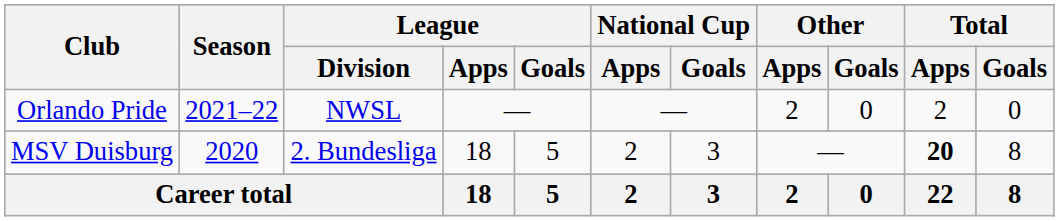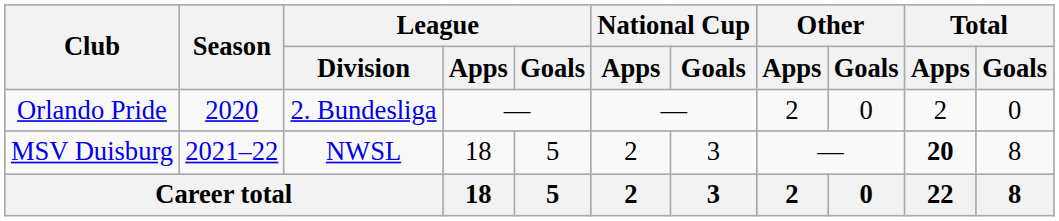(232, 109) 2021–22 -> (232, 109) 2020
(364, 109) NWSL -> (364, 109) 2. Bundesliga
(232, 151) 2020 -> (232, 151) 2021–22
(364, 151) 2. Bundesliga -> (364, 151) NWSL
